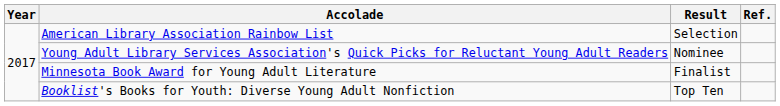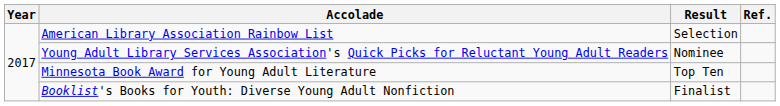(702, 72) Finalist -> (699, 72) Top Ten
(699, 91) Top Ten -> (702, 91) Finalist
